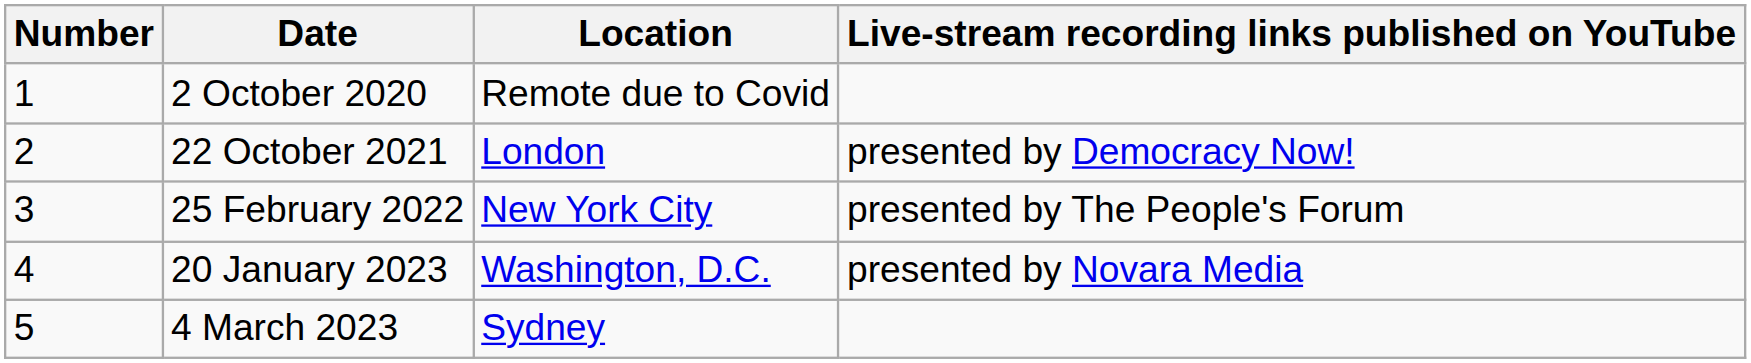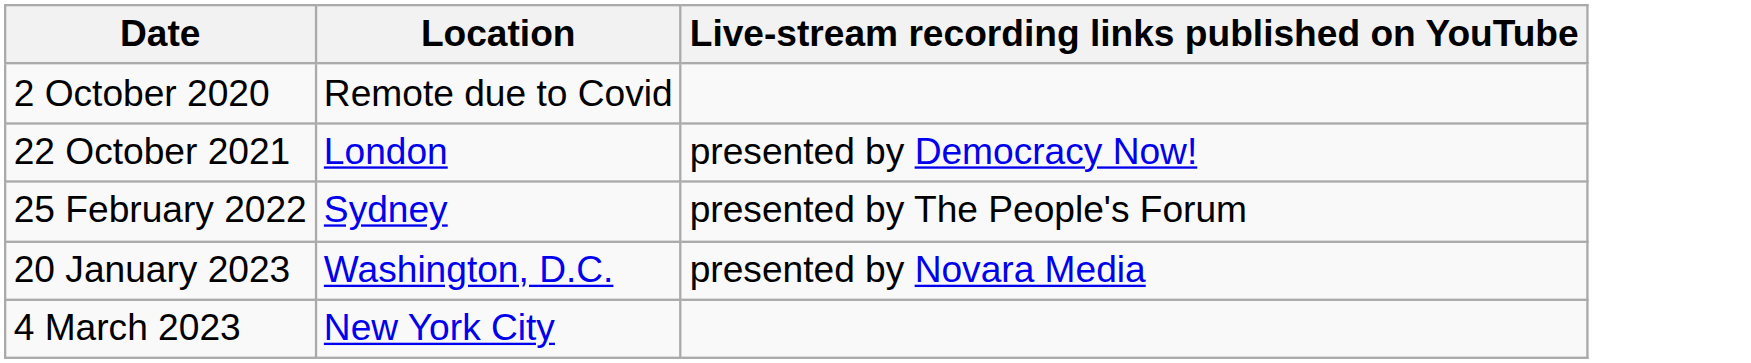- column: (84, 33)
(597, 210) New York City -> (386, 210) Sydney
(543, 328) Sydney -> (439, 328) New York City
